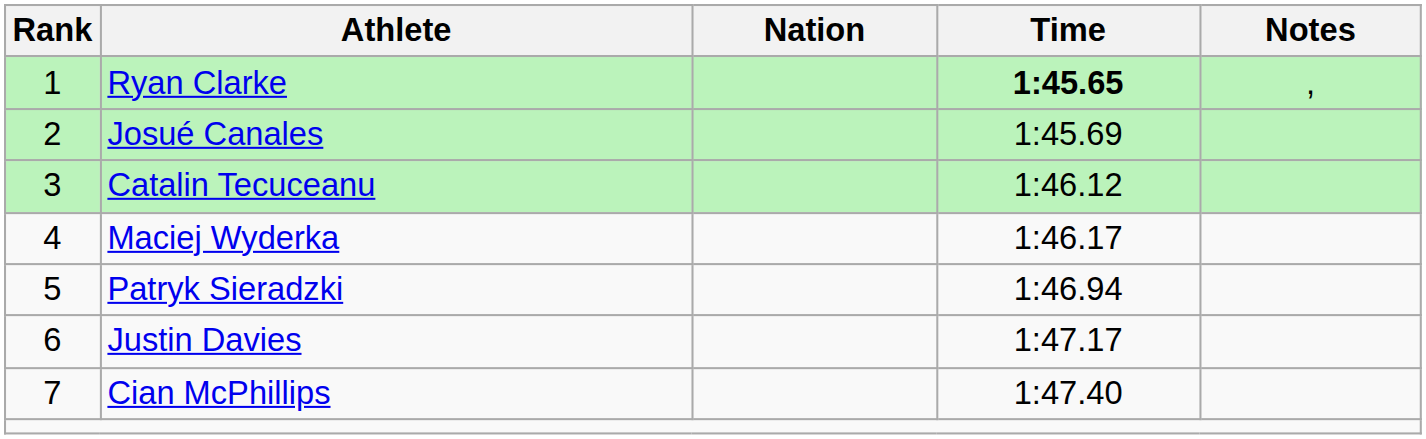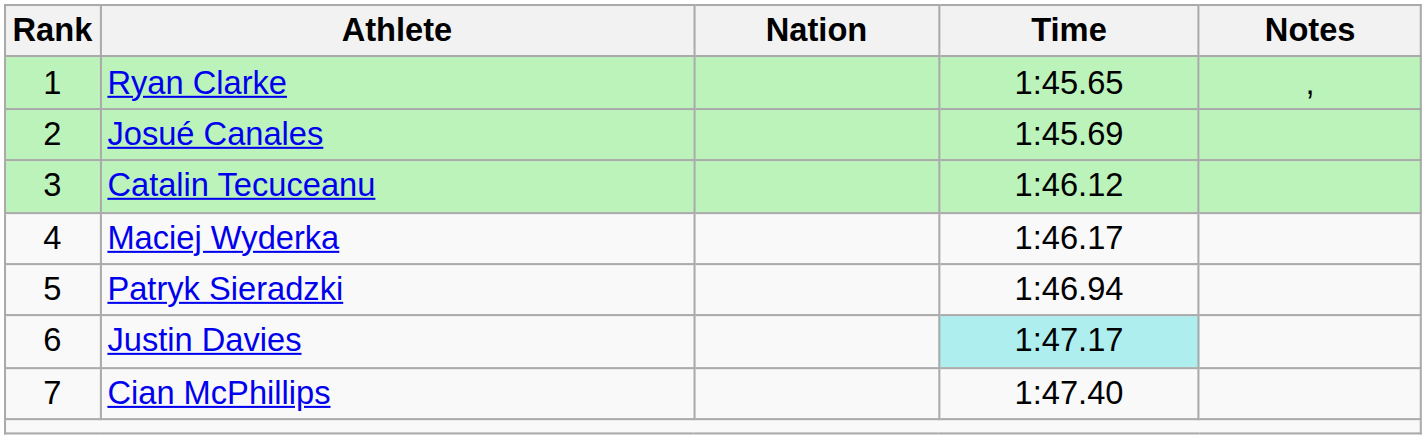(1068, 82) bold -> (1069, 82) normal
(1068, 340) no background -> (1069, 340) paleturquoise background
